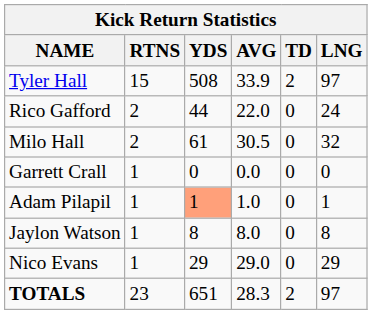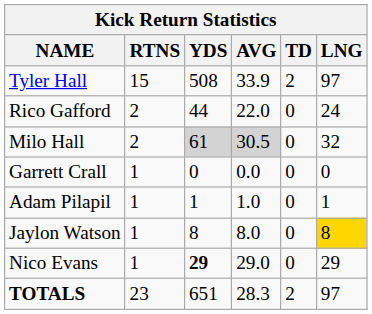(199, 141) no background -> (199, 141) lightgrey background
(253, 141) no background -> (253, 141) lightgrey background
(194, 202) lightsalmon background -> (194, 202) no background
(326, 232) no background -> (326, 232) gold background
(199, 263) normal -> (199, 263) bold
